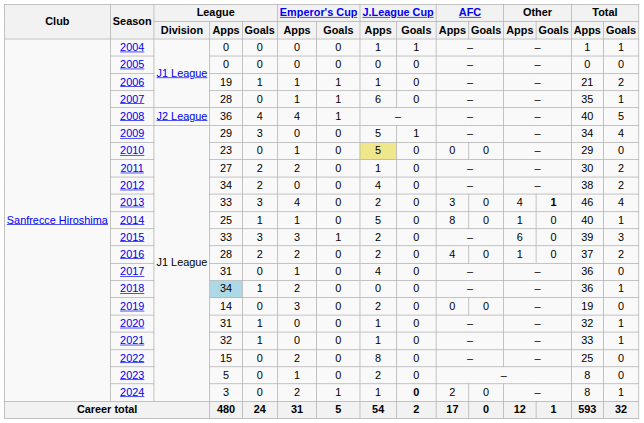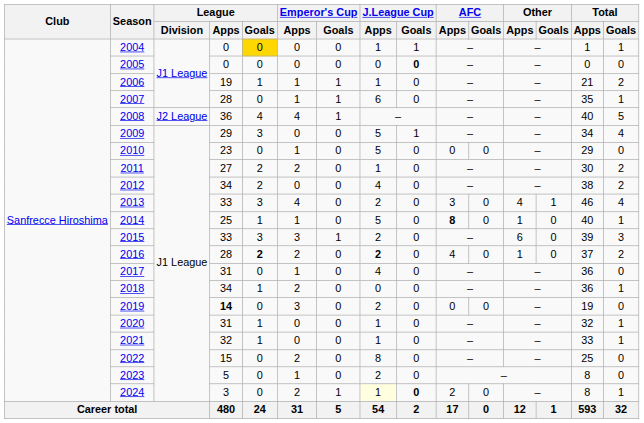(260, 47) no background -> (260, 47) gold background
(416, 64) normal -> (416, 64) bold
(378, 151) khaki background -> (378, 151) no background
(554, 202) bold -> (554, 202) normal
(452, 220) normal -> (452, 220) bold
(260, 254) normal -> (260, 254) bold
(378, 254) normal -> (378, 254) bold
(226, 289) lightblue background -> (226, 289) no background
(226, 306) normal -> (226, 306) bold
(378, 392) no background -> (378, 392) lightyellow background
